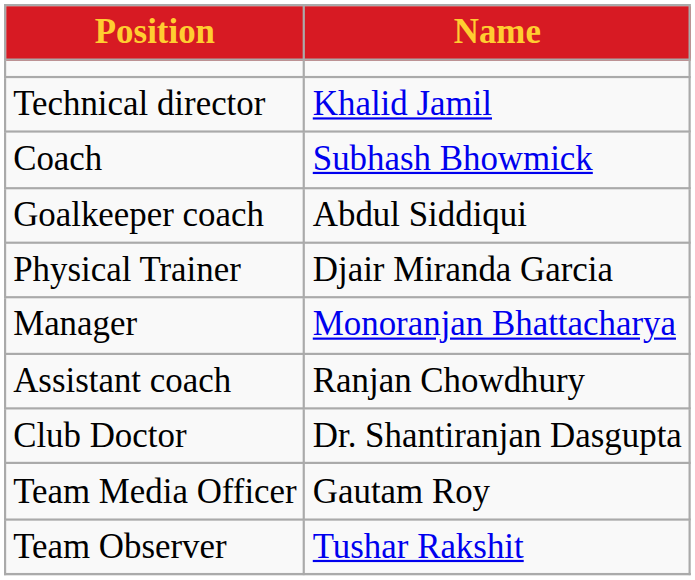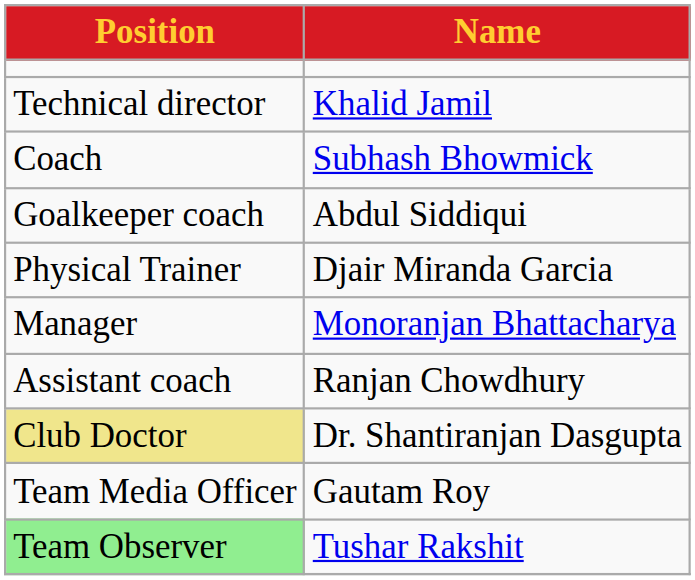(100, 435) no background -> (100, 435) khaki background
(120, 546) no background -> (120, 546) lightgreen background
